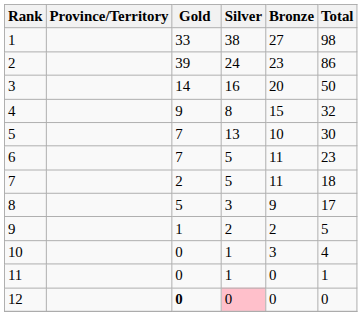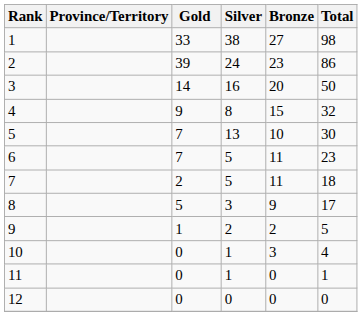(179, 299) bold -> (179, 299) normal
(229, 299) pink background -> (229, 299) no background
